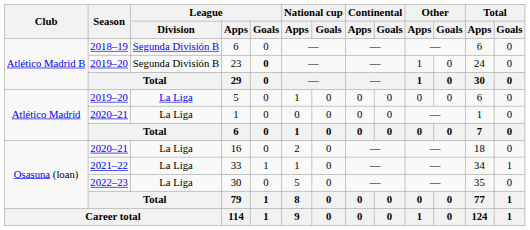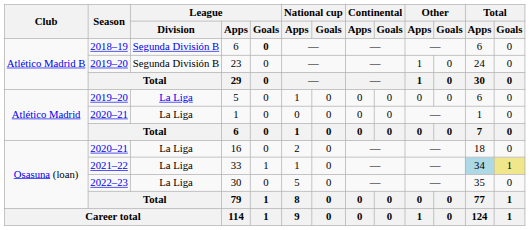(266, 47) normal -> (266, 47) bold
(266, 64) bold -> (266, 64) normal
(479, 166) no background -> (479, 166) lightblue background
(509, 166) no background -> (509, 166) khaki background
